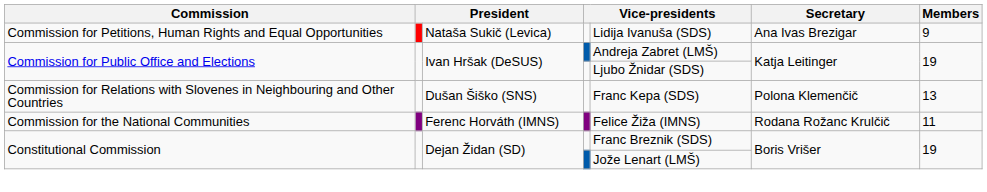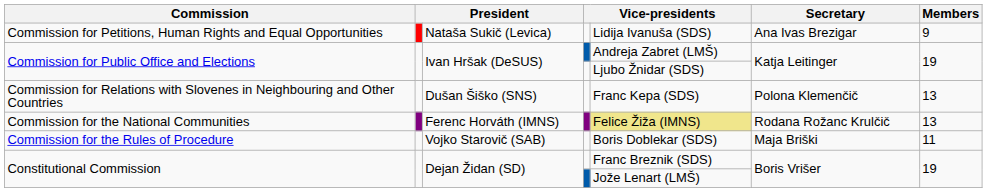(647, 121) no background -> (647, 121) khaki background
(929, 121) 11 -> (929, 121) 13
+ row: (120, 140)
